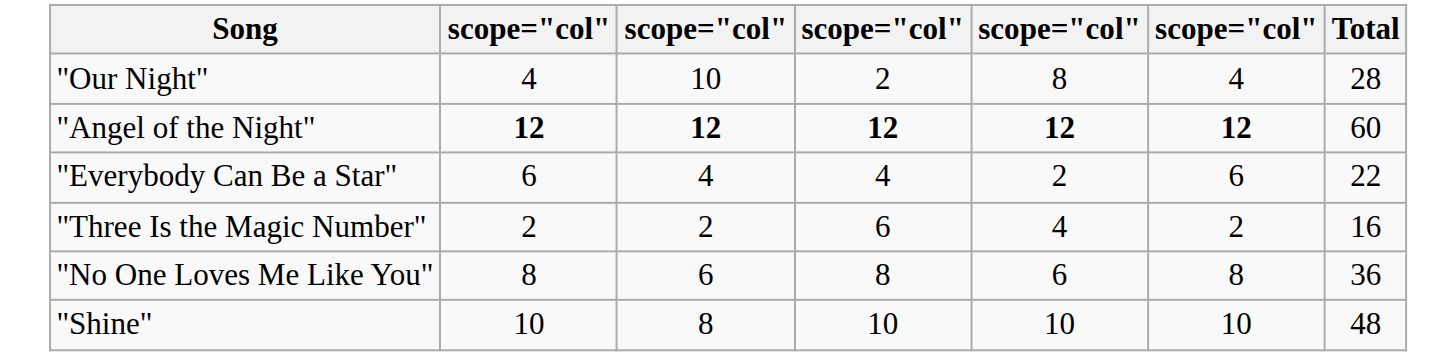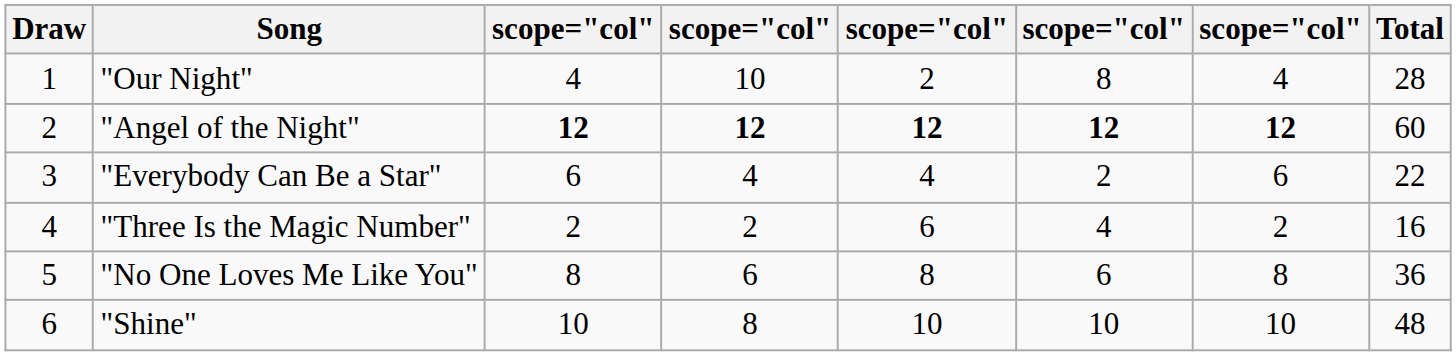+ column: (49, 29)
